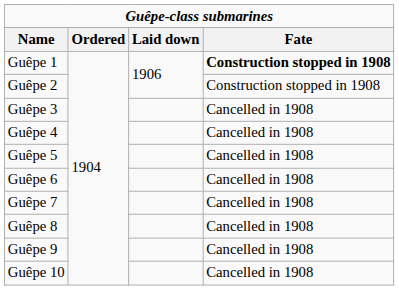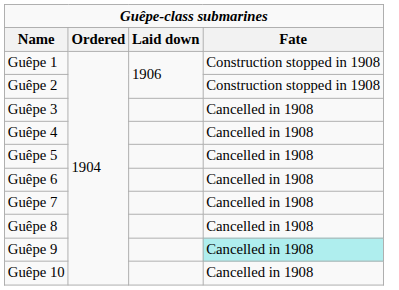(298, 62) bold -> (293, 62) normal
(260, 249) no background -> (260, 249) paleturquoise background
